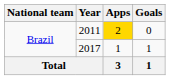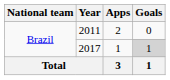(118, 30) gold background -> (118, 30) no background
(149, 48) no background -> (149, 48) lightgrey background
